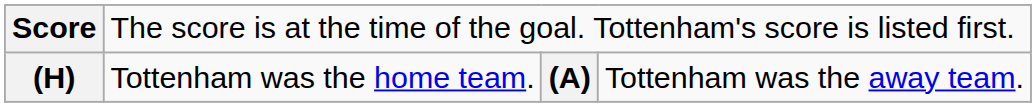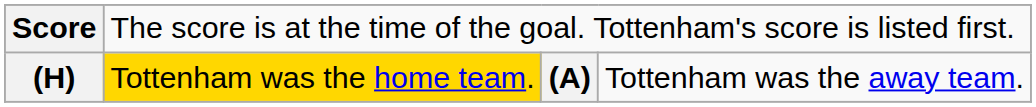(323, 76) no background -> (323, 76) gold background
